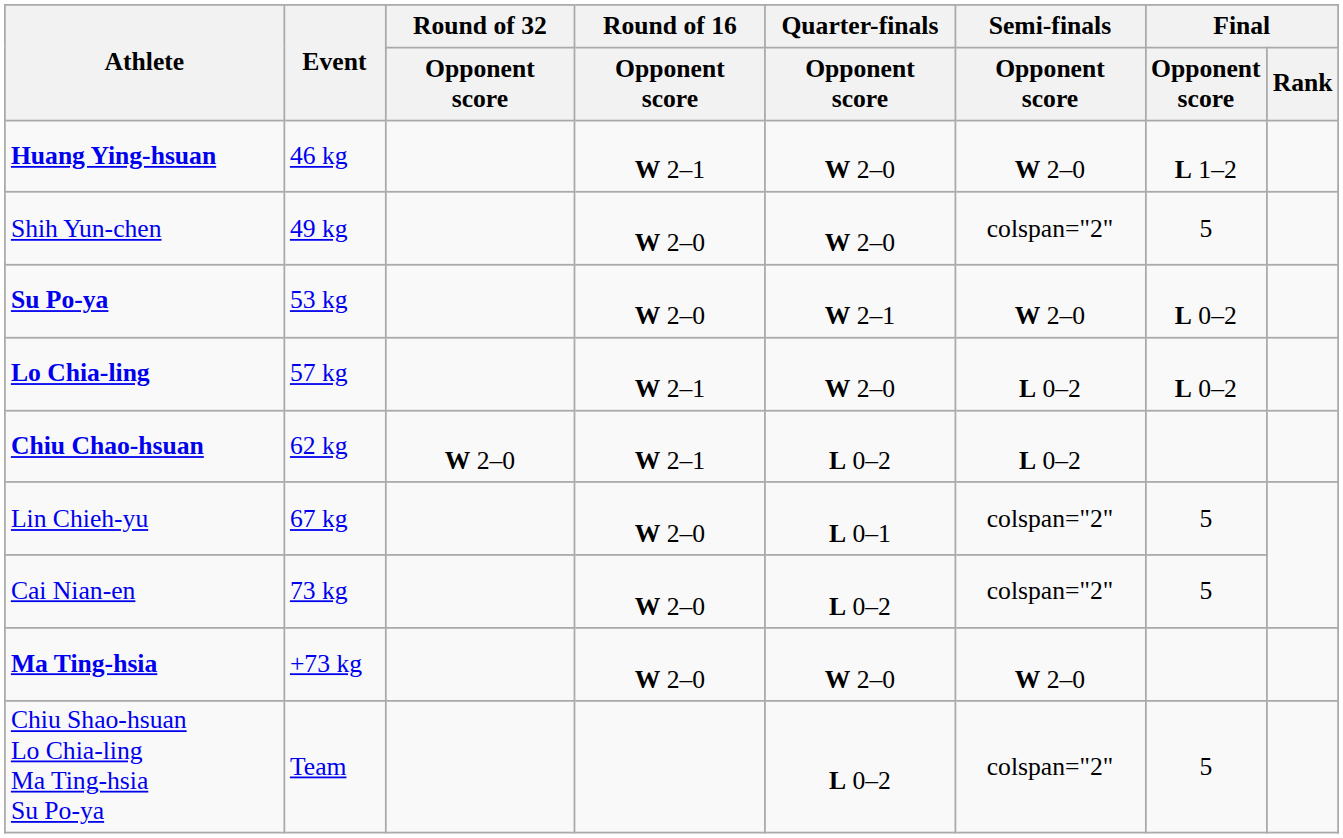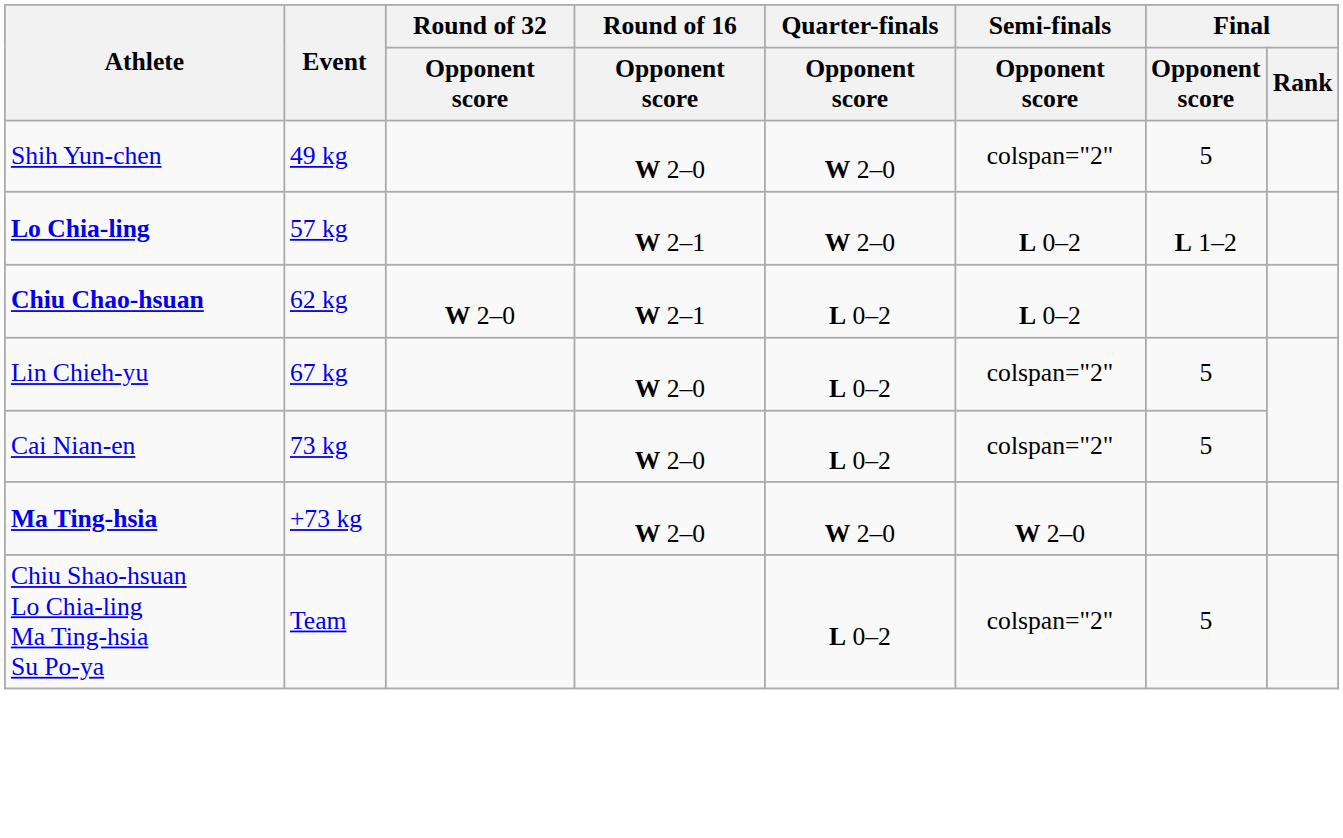- row: (114, 155)
- row: (60, 301)
(1206, 388) L 0–2 -> (1206, 243) L 1–2
(860, 533) L 0–1 -> (860, 388) L 0–2
